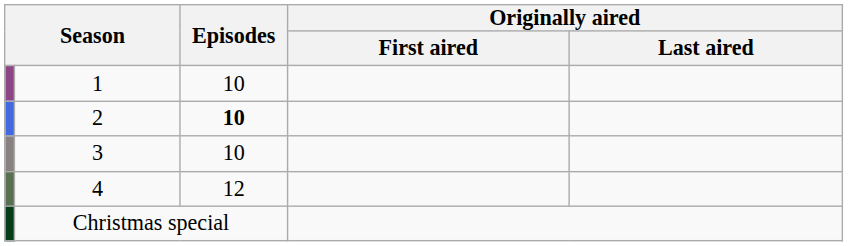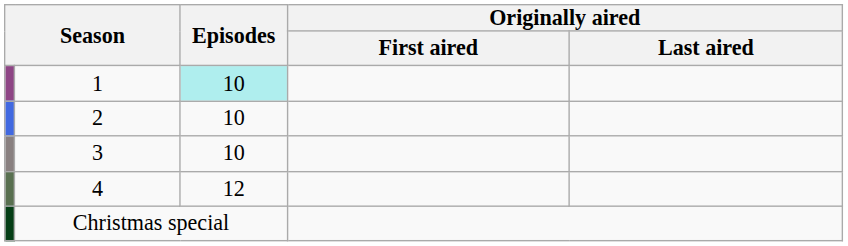(234, 83) no background -> (234, 83) paleturquoise background
(234, 118) bold -> (234, 118) normal
